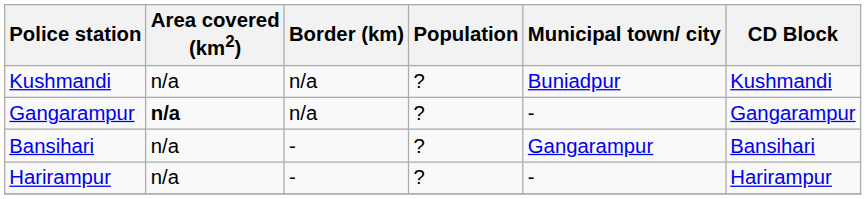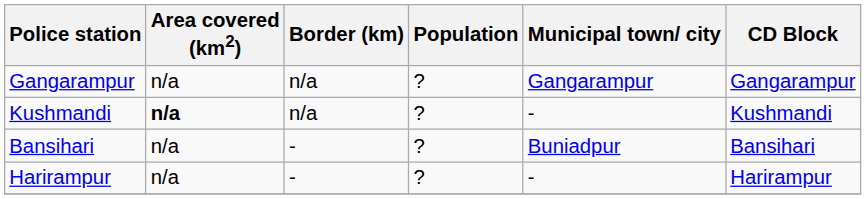(60, 81) Kushmandi -> (72, 81) Gangarampur
(574, 81) Buniadpur -> (591, 81) Gangarampur
(781, 81) Kushmandi -> (793, 81) Gangarampur
(72, 113) Gangarampur -> (60, 113) Kushmandi
(793, 113) Gangarampur -> (781, 113) Kushmandi
(591, 145) Gangarampur -> (574, 145) Buniadpur
